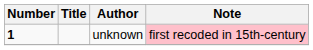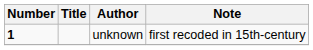(227, 34) pink background -> (227, 34) no background
